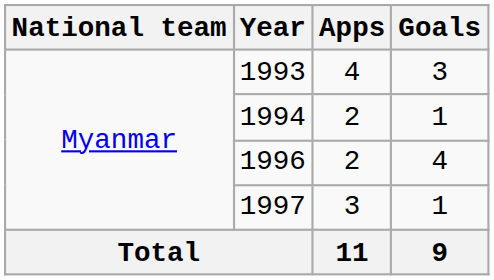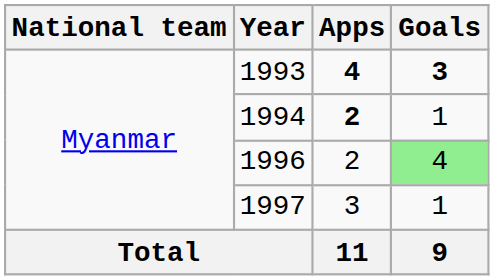(352, 72) normal -> (352, 72) bold
(440, 72) normal -> (440, 72) bold
(352, 117) normal -> (352, 117) bold
(440, 162) no background -> (440, 162) lightgreen background
